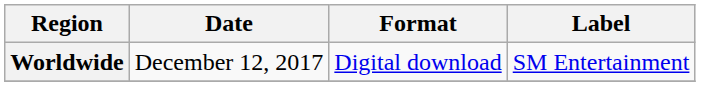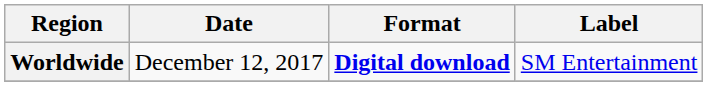(418, 61) normal -> (422, 61) bold
